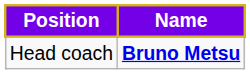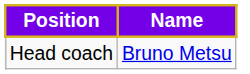(181, 52) bold -> (177, 52) normal
